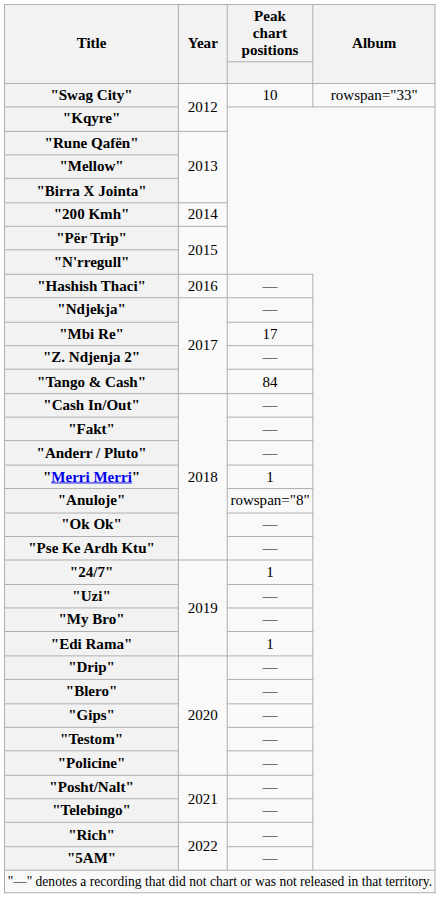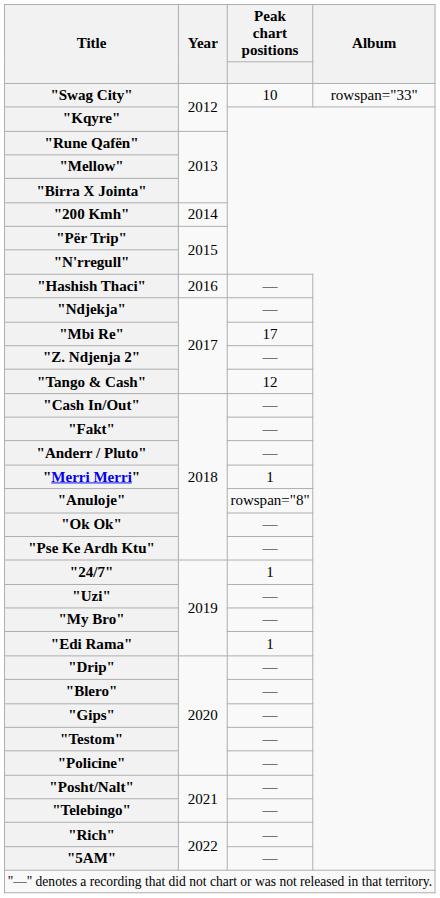(270, 381) 84 -> (270, 381) 12
